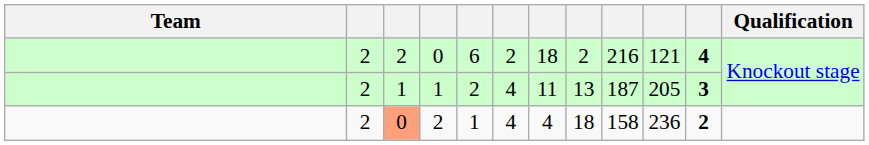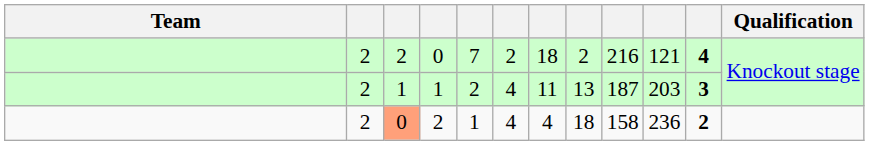(474, 55) 6 -> (474, 55) 7
(664, 88) 205 -> (664, 88) 203
